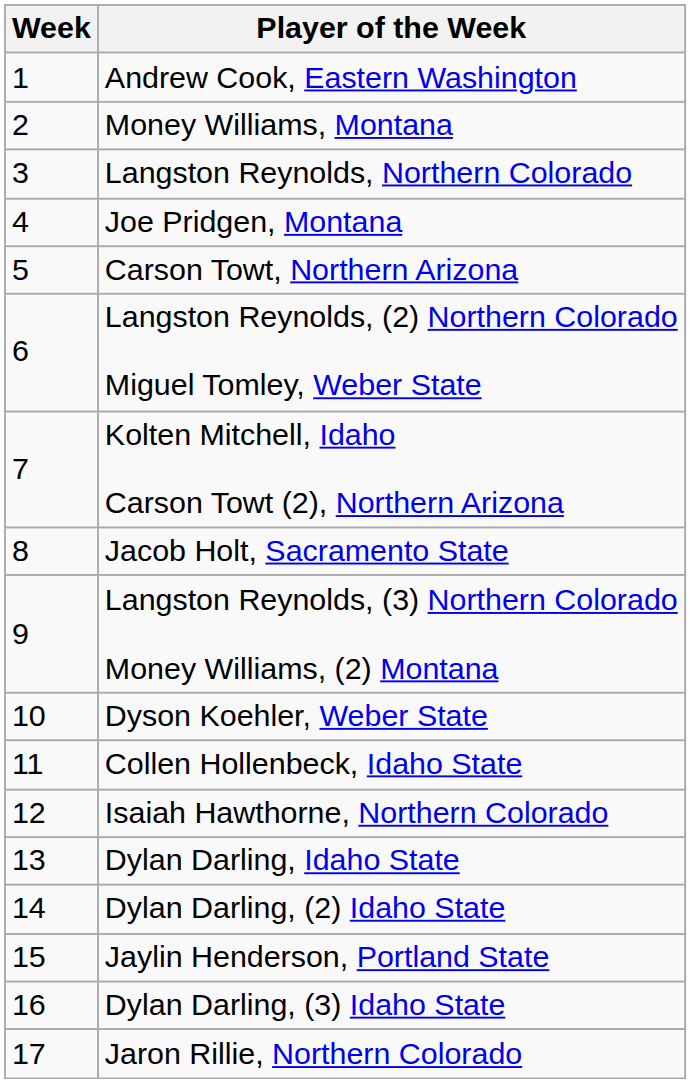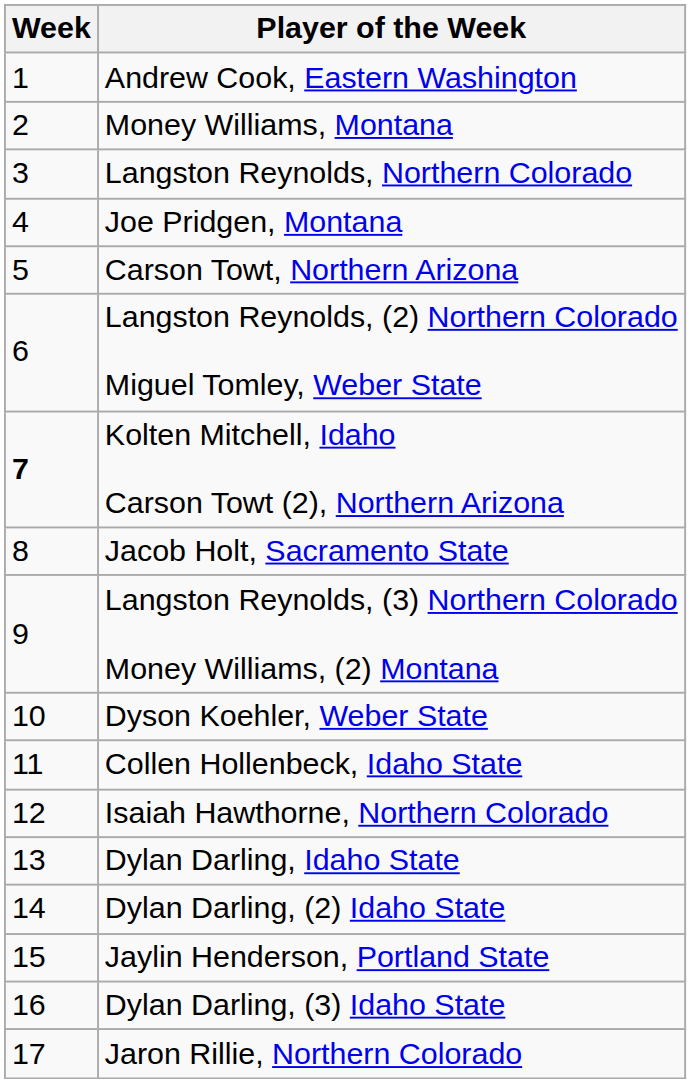(20, 468) normal -> (20, 468) bold
